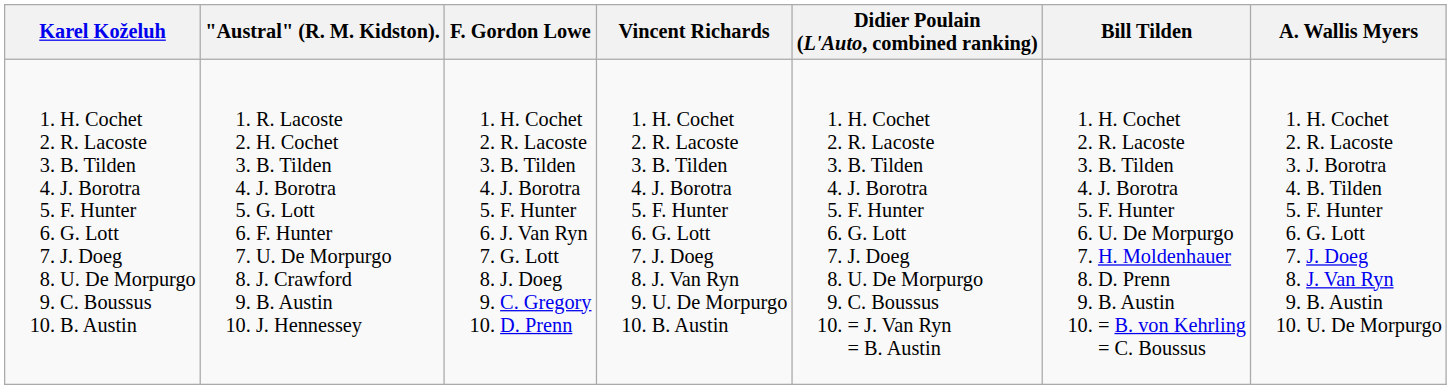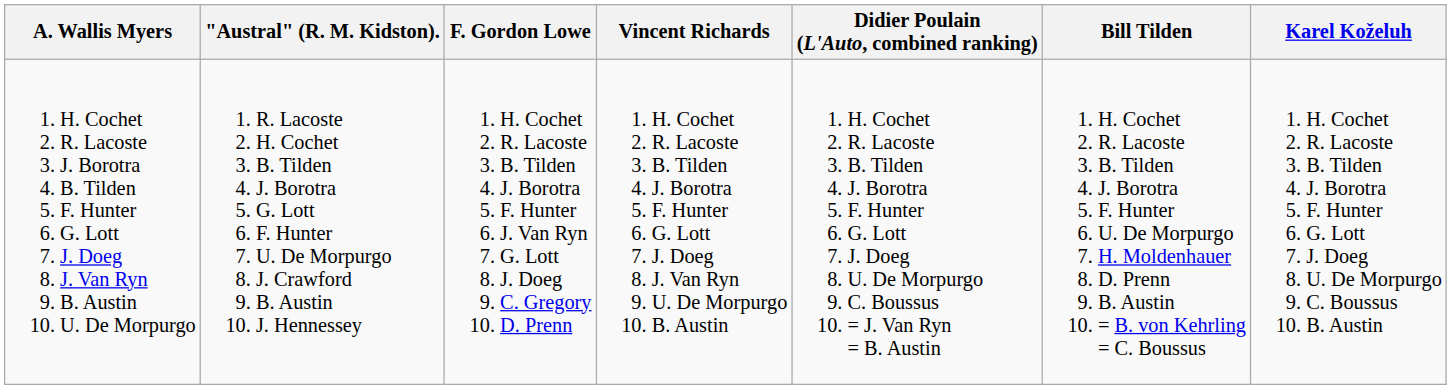columns swapped: (1349, 32) <-> (103, 32)
